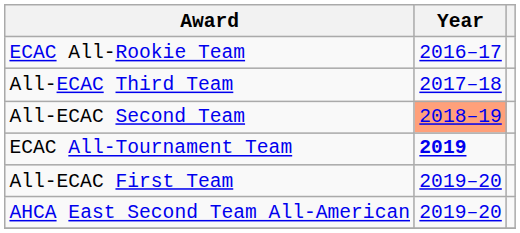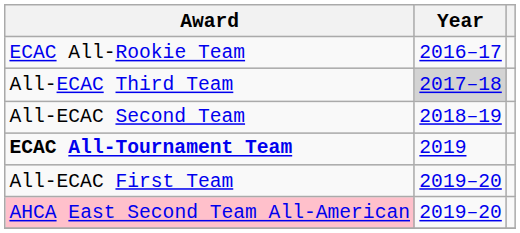(461, 85) no background -> (461, 85) lightgrey background
(461, 117) lightsalmon background -> (461, 117) no background
(151, 149) normal -> (151, 149) bold
(443, 149) bold -> (443, 149) normal
(210, 213) no background -> (210, 213) pink background
